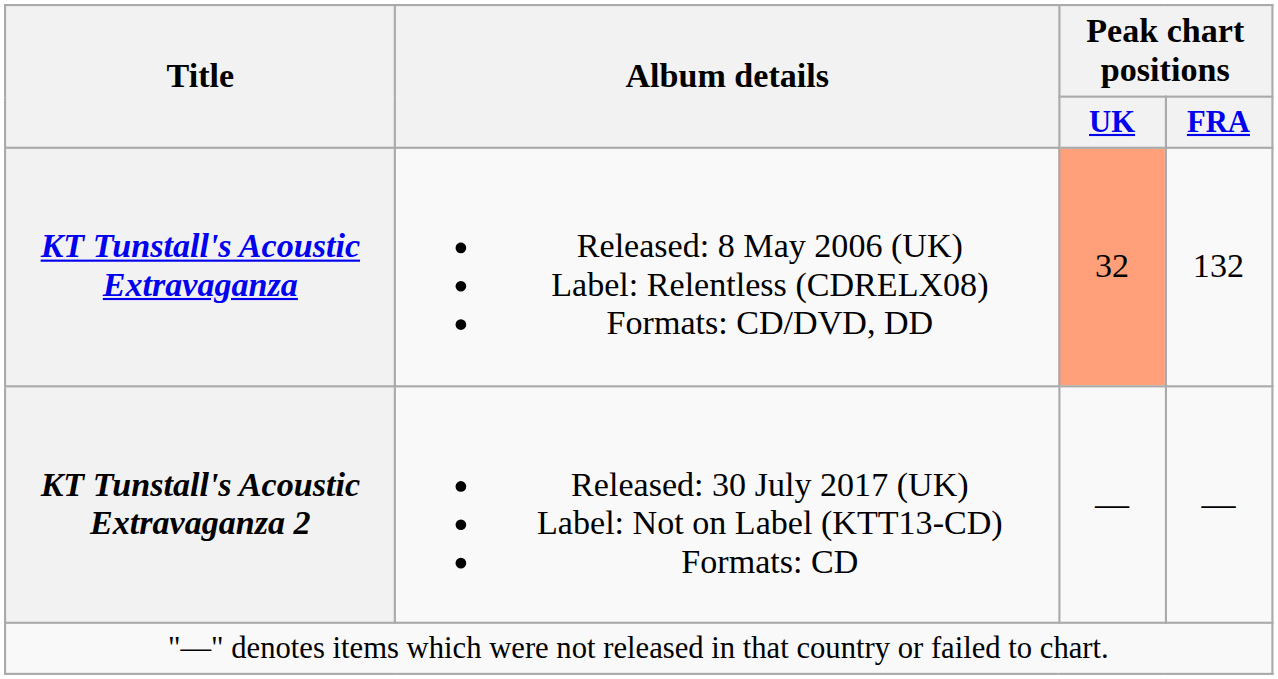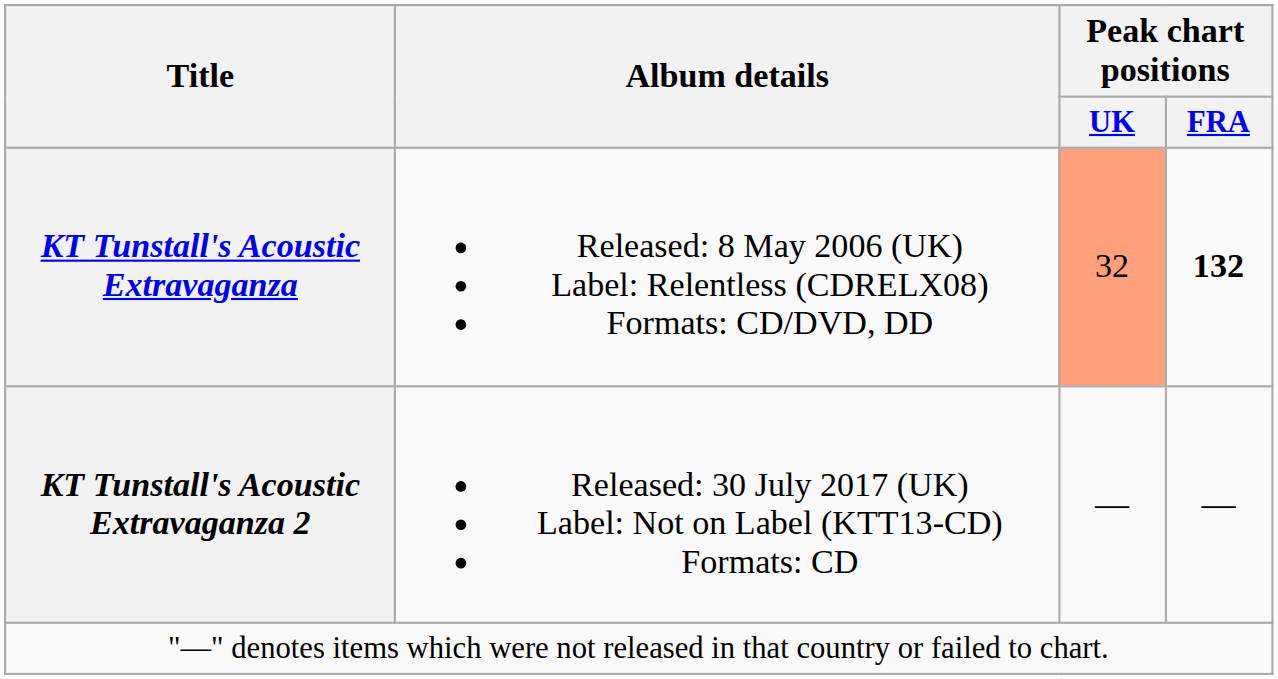(1218, 266) normal -> (1218, 266) bold
